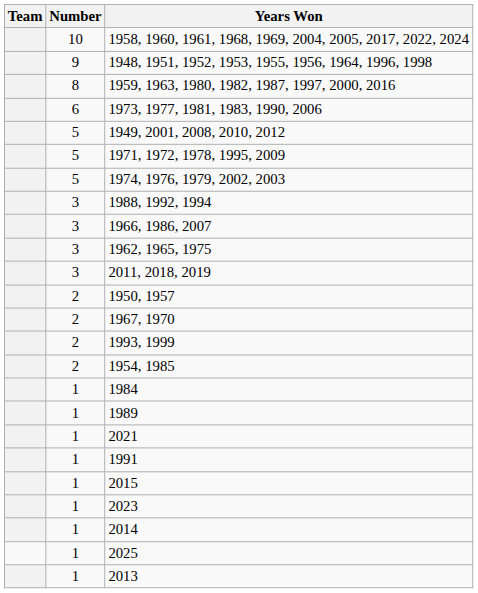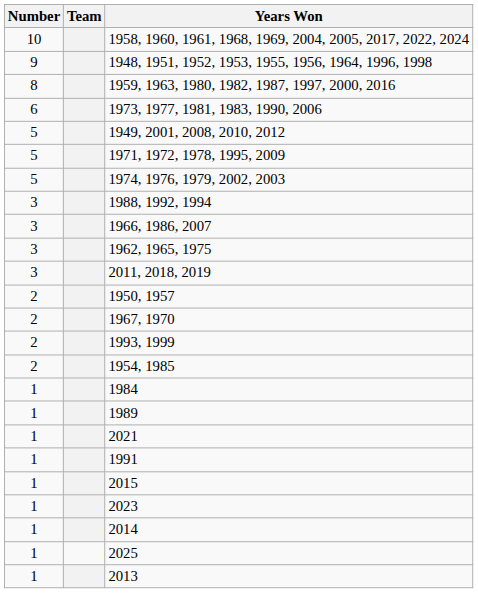columns swapped: (25, 16) <-> (75, 16)
